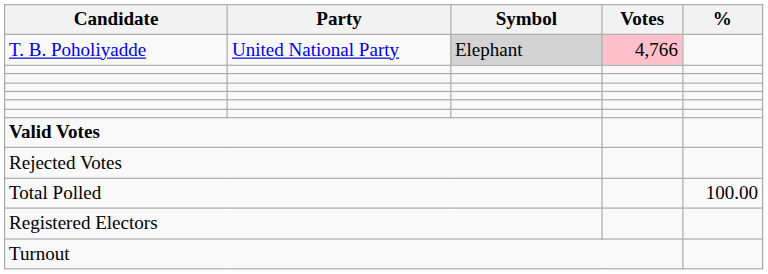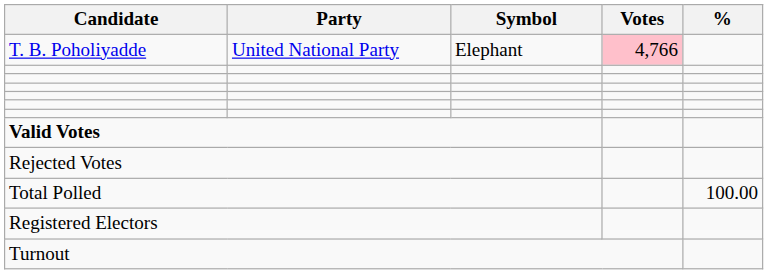(489, 49) lightgrey background -> (489, 49) no background
